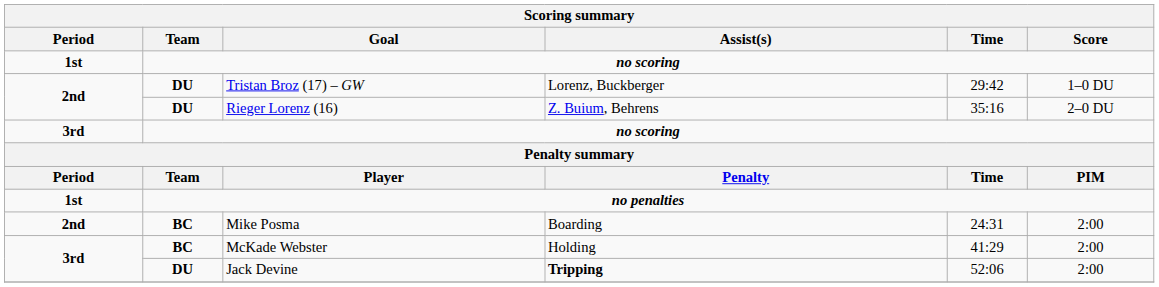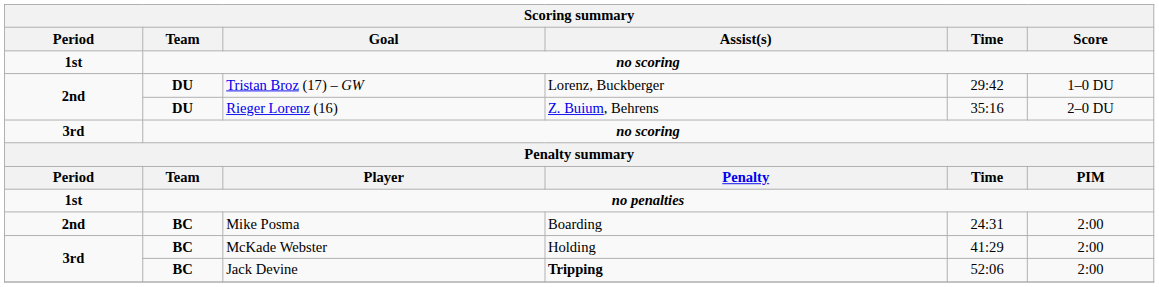(183, 270) DU -> (183, 270) BC
